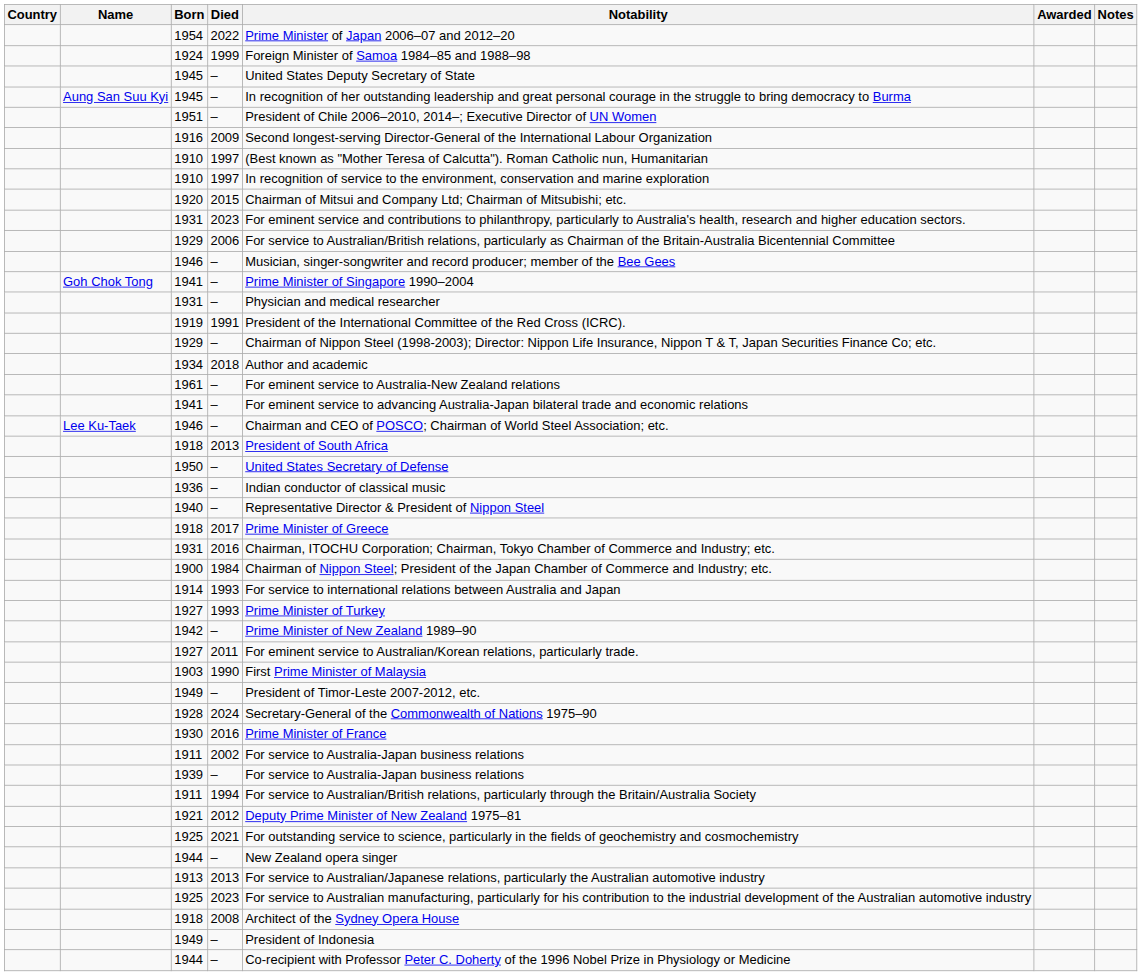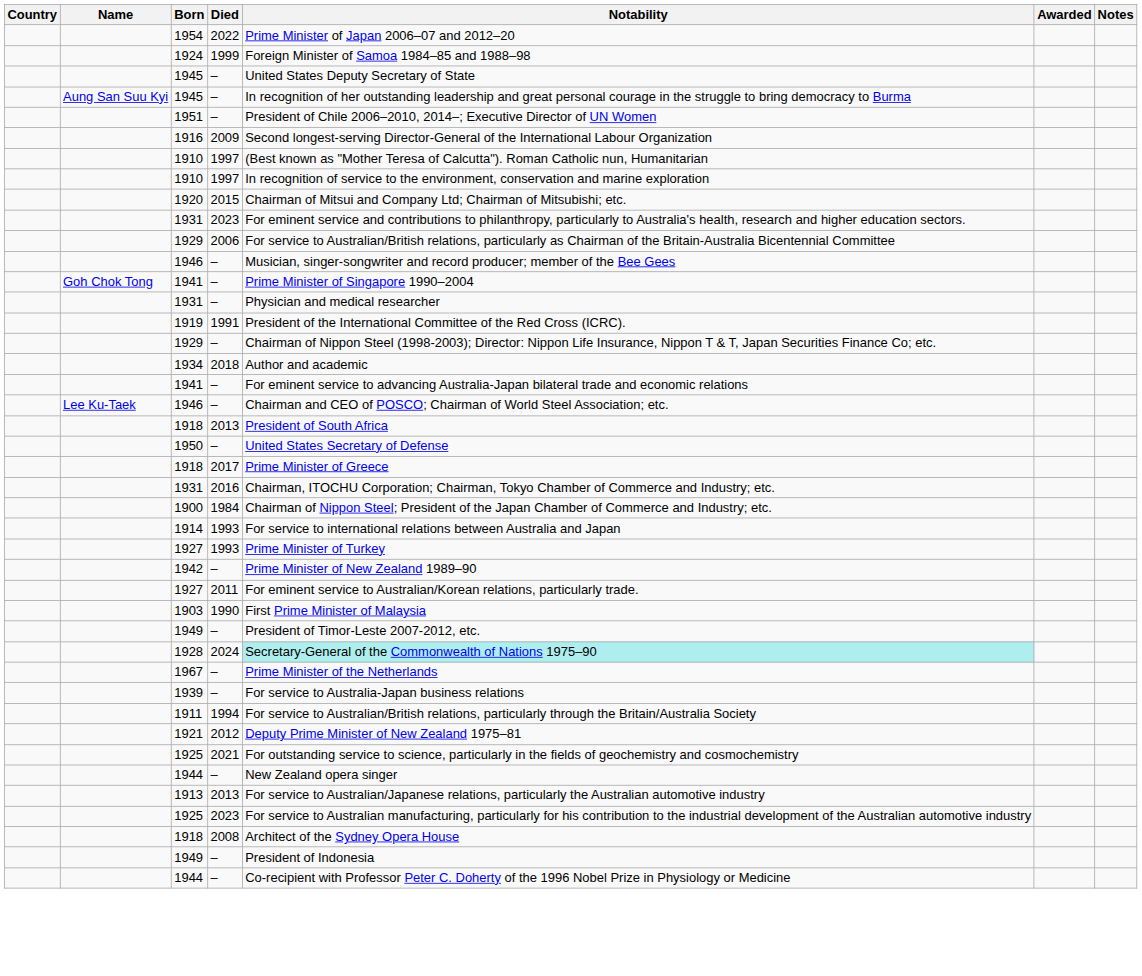- row: (189, 384)
- row: (189, 487)
- row: (189, 508)
(421, 713) no background -> (421, 651) paleturquoise background
- row: (189, 734)
+ row: (189, 672)
- row: (188, 754)
